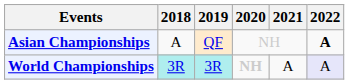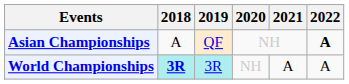(176, 67) normal -> (176, 67) bold
(251, 67) bold -> (251, 67) normal
(325, 67) lavender background -> (325, 67) no background
